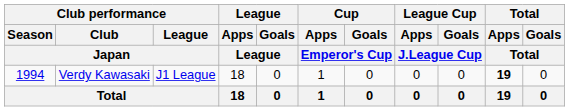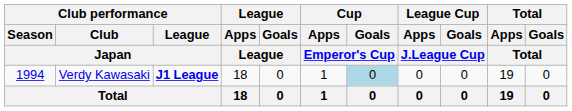(186, 75) normal -> (187, 75) bold
(370, 75) no background -> (372, 75) lightblue background
(504, 75) bold -> (507, 75) normal
